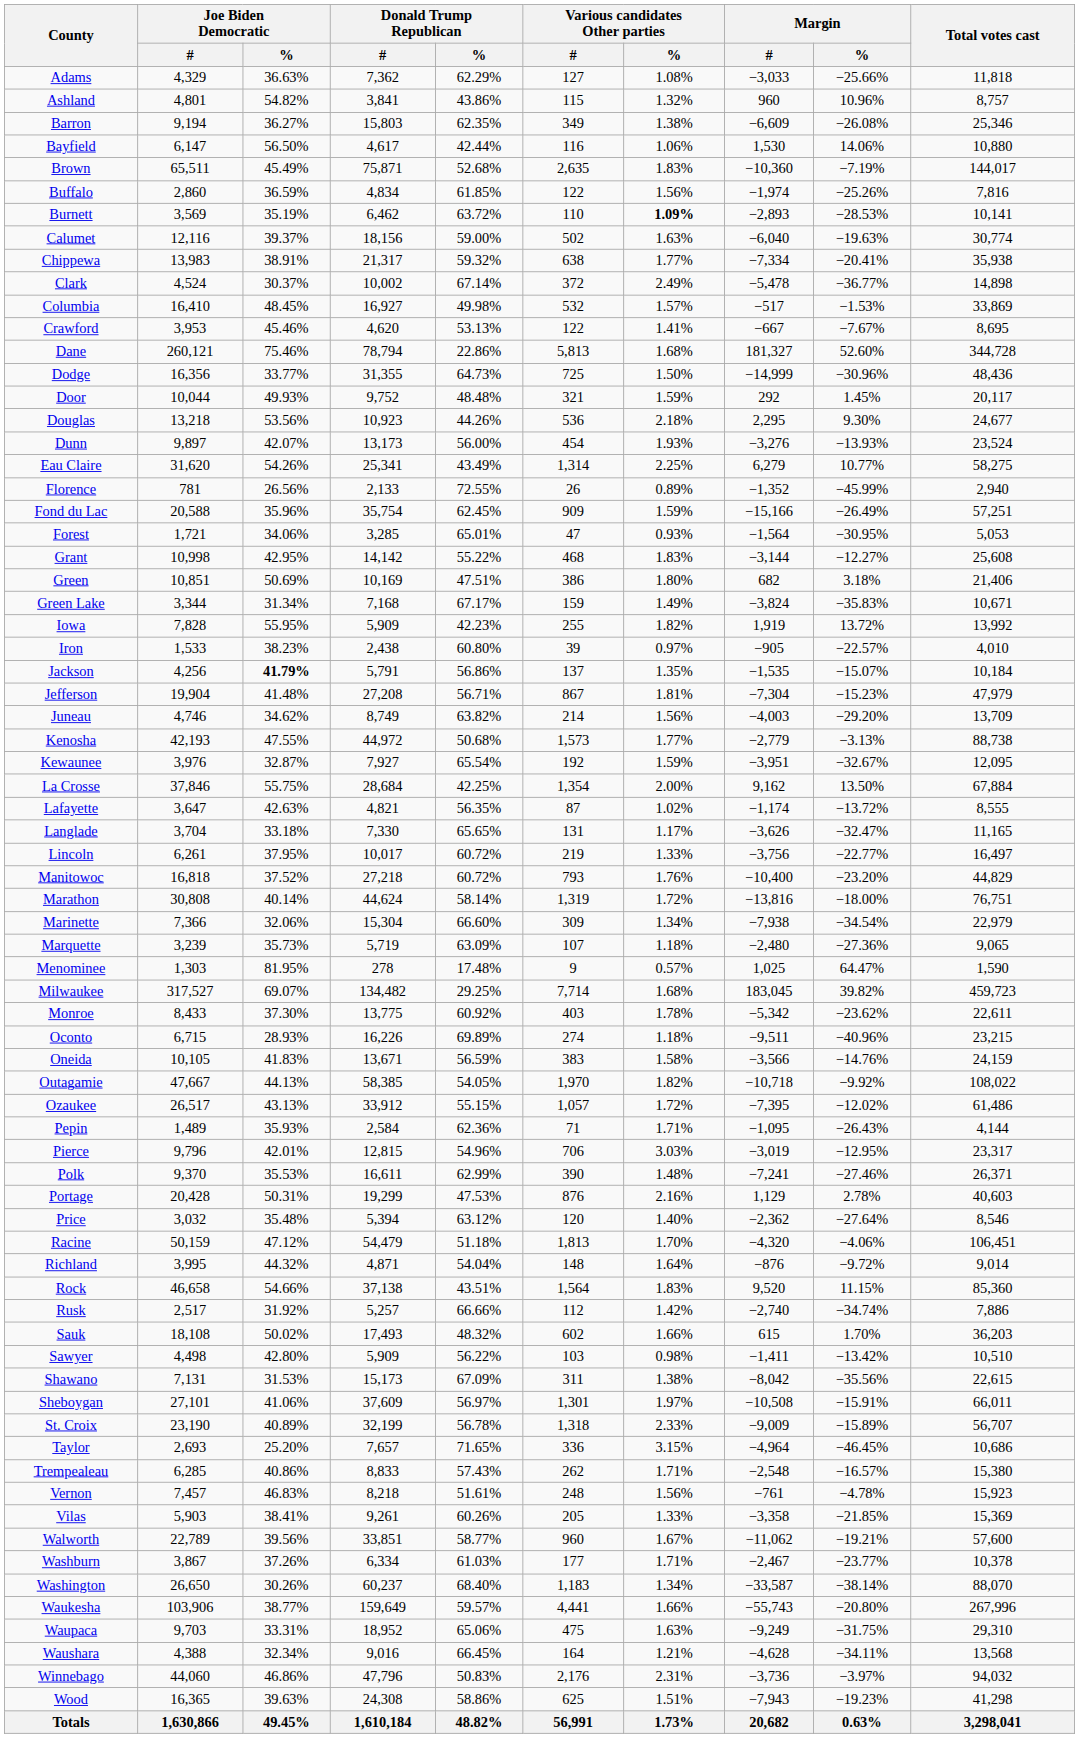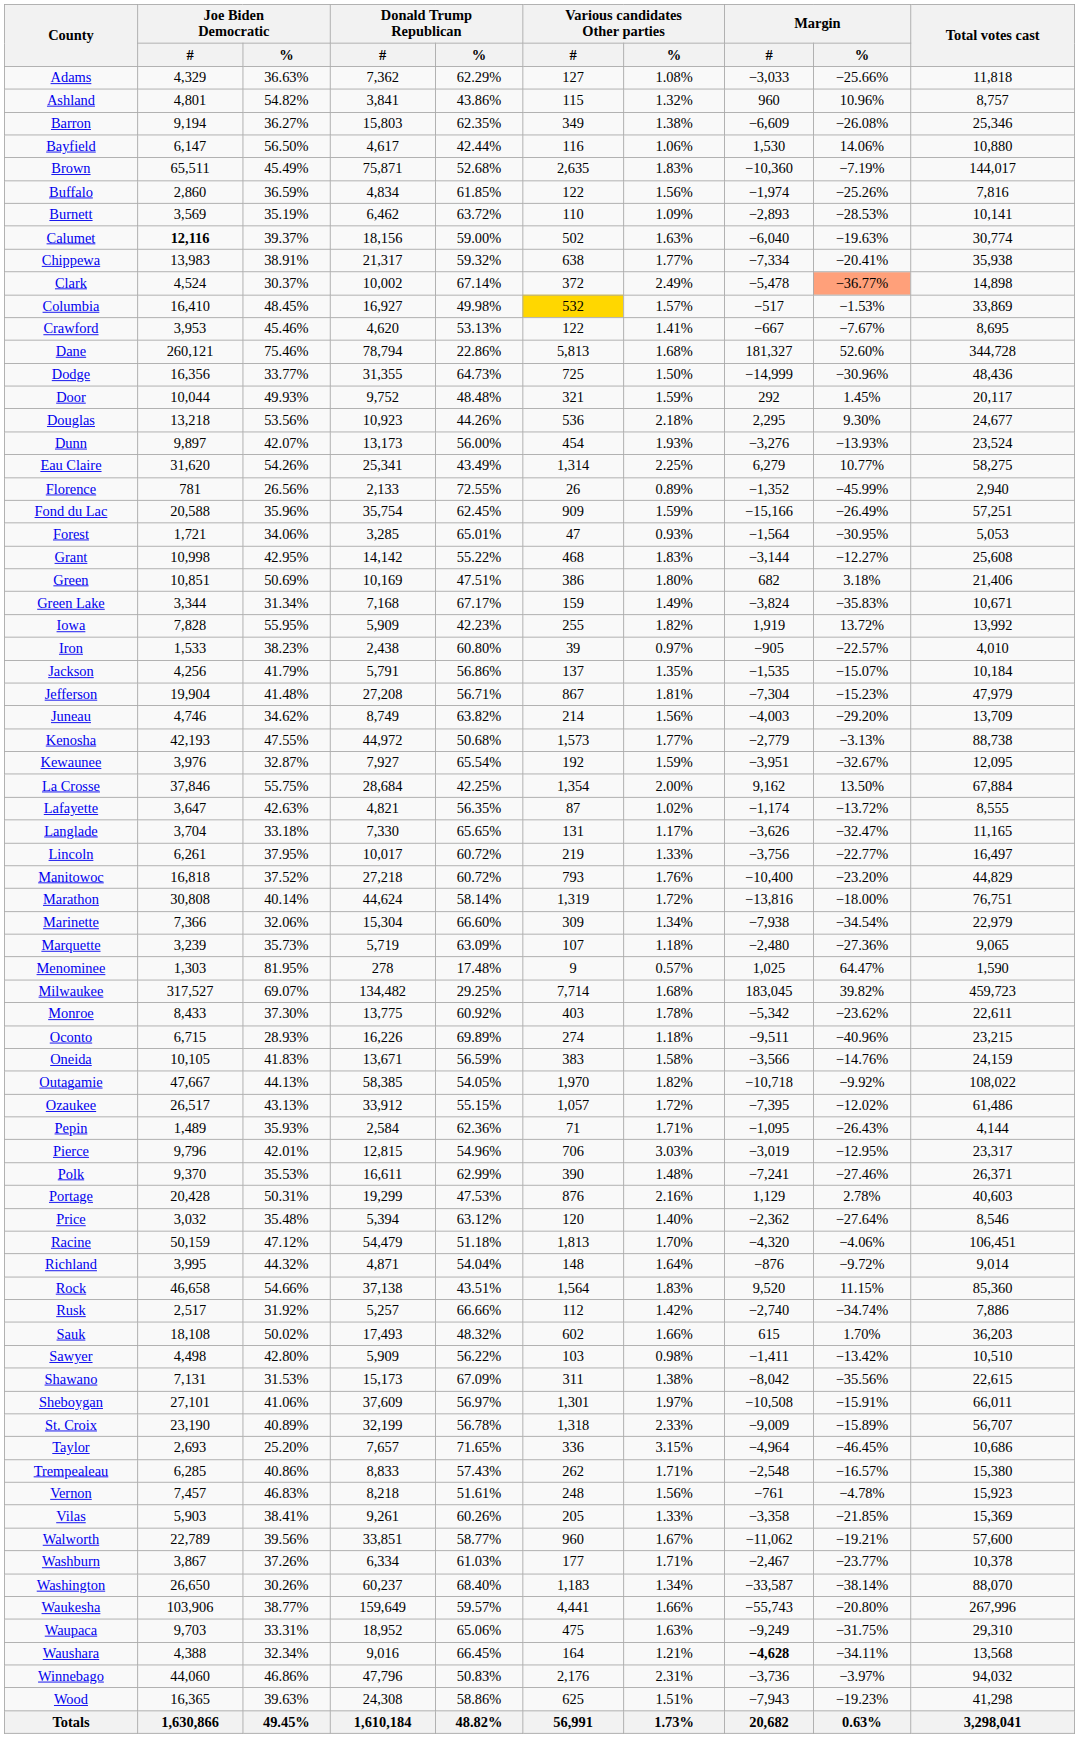(674, 214) bold -> (674, 214) normal
(190, 237) normal -> (190, 237) bold
(862, 283) no background -> (862, 283) lightsalmon background
(573, 306) no background -> (573, 306) gold background
(286, 671) bold -> (286, 671) normal
(769, 1653) normal -> (769, 1653) bold
